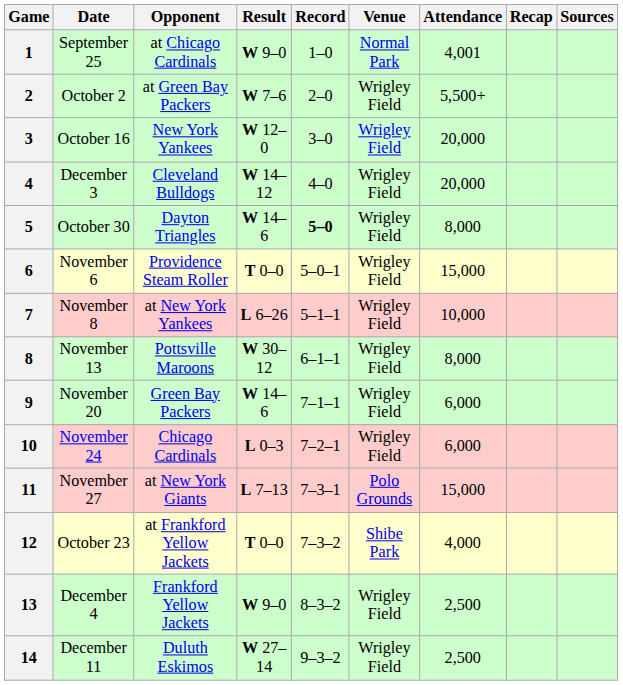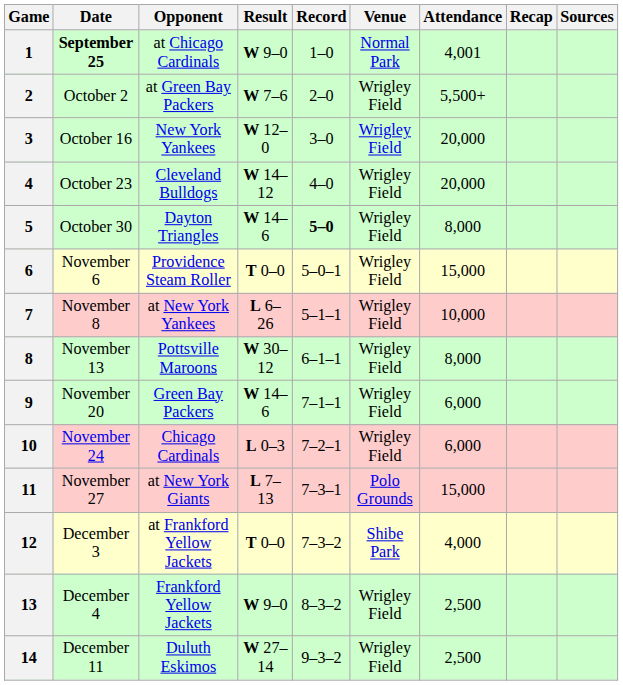(94, 52) normal -> (96, 52) bold
(94, 183) December 3 -> (96, 183) October 23
(94, 543) October 23 -> (96, 543) December 3
